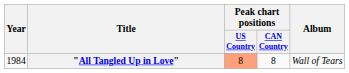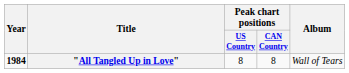(16, 61) normal -> (16, 61) bold
(241, 61) lightsalmon background -> (241, 61) no background
